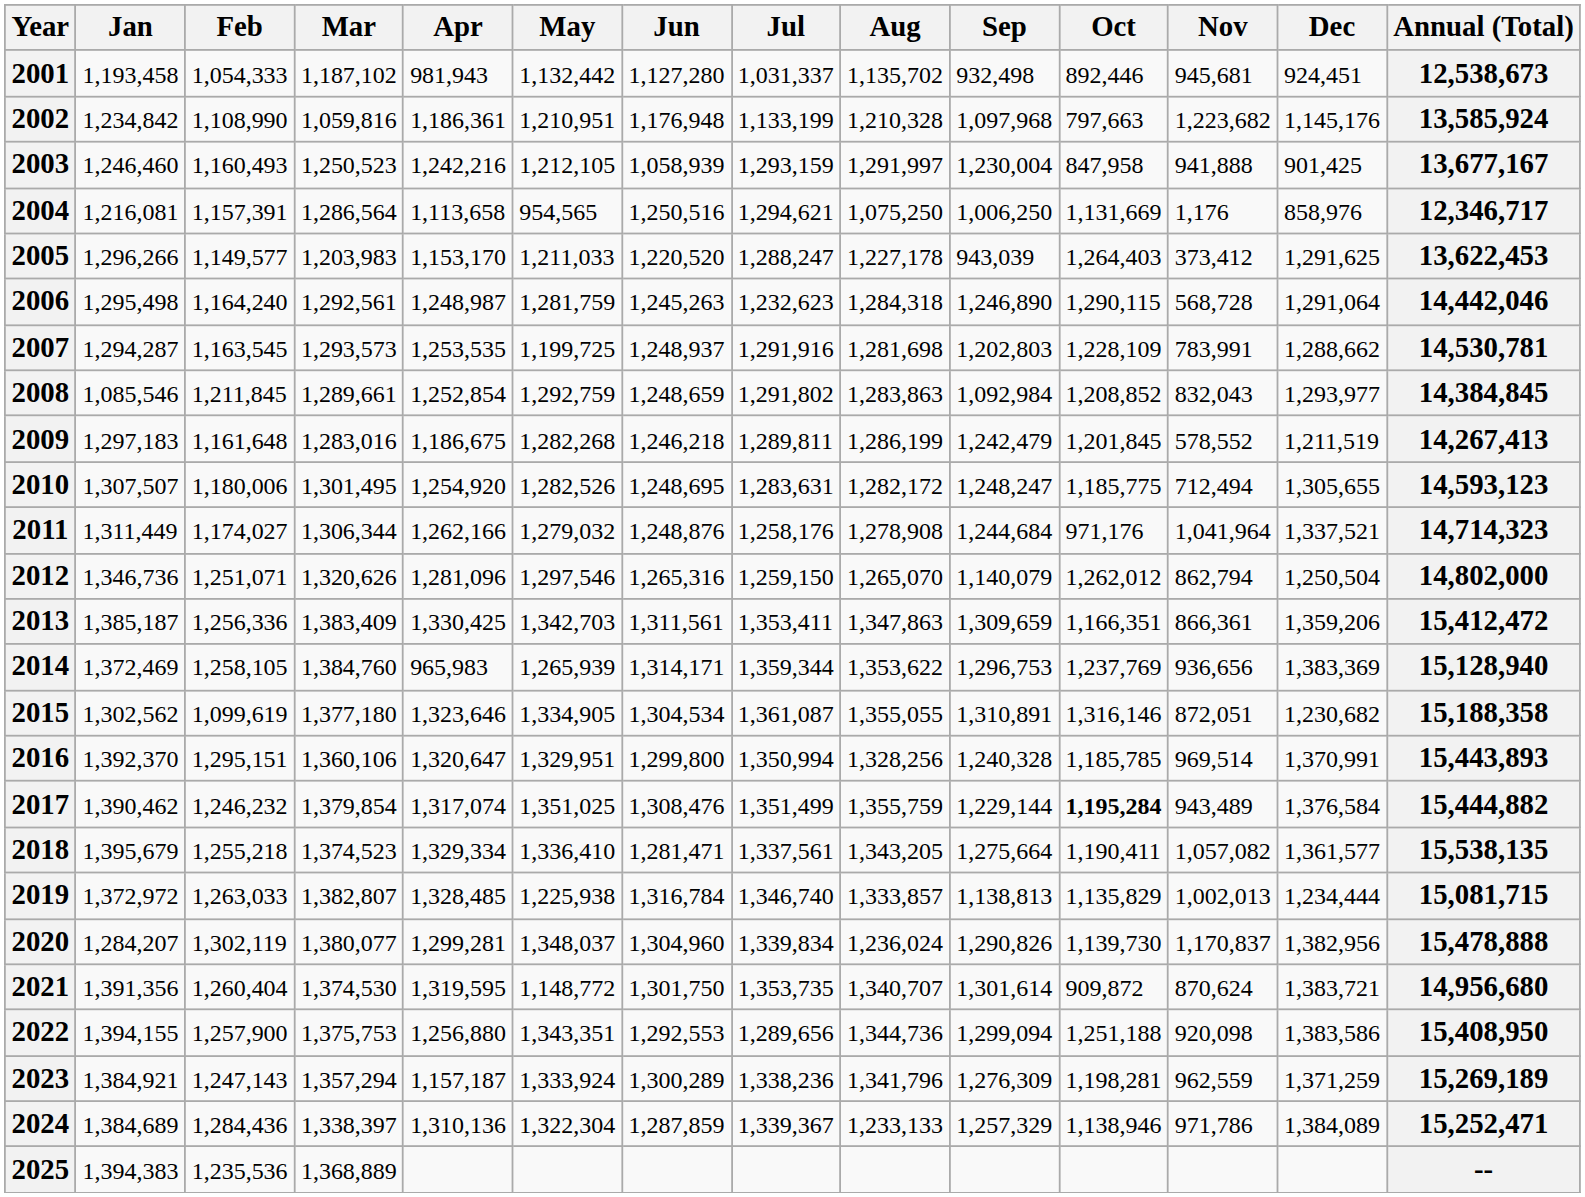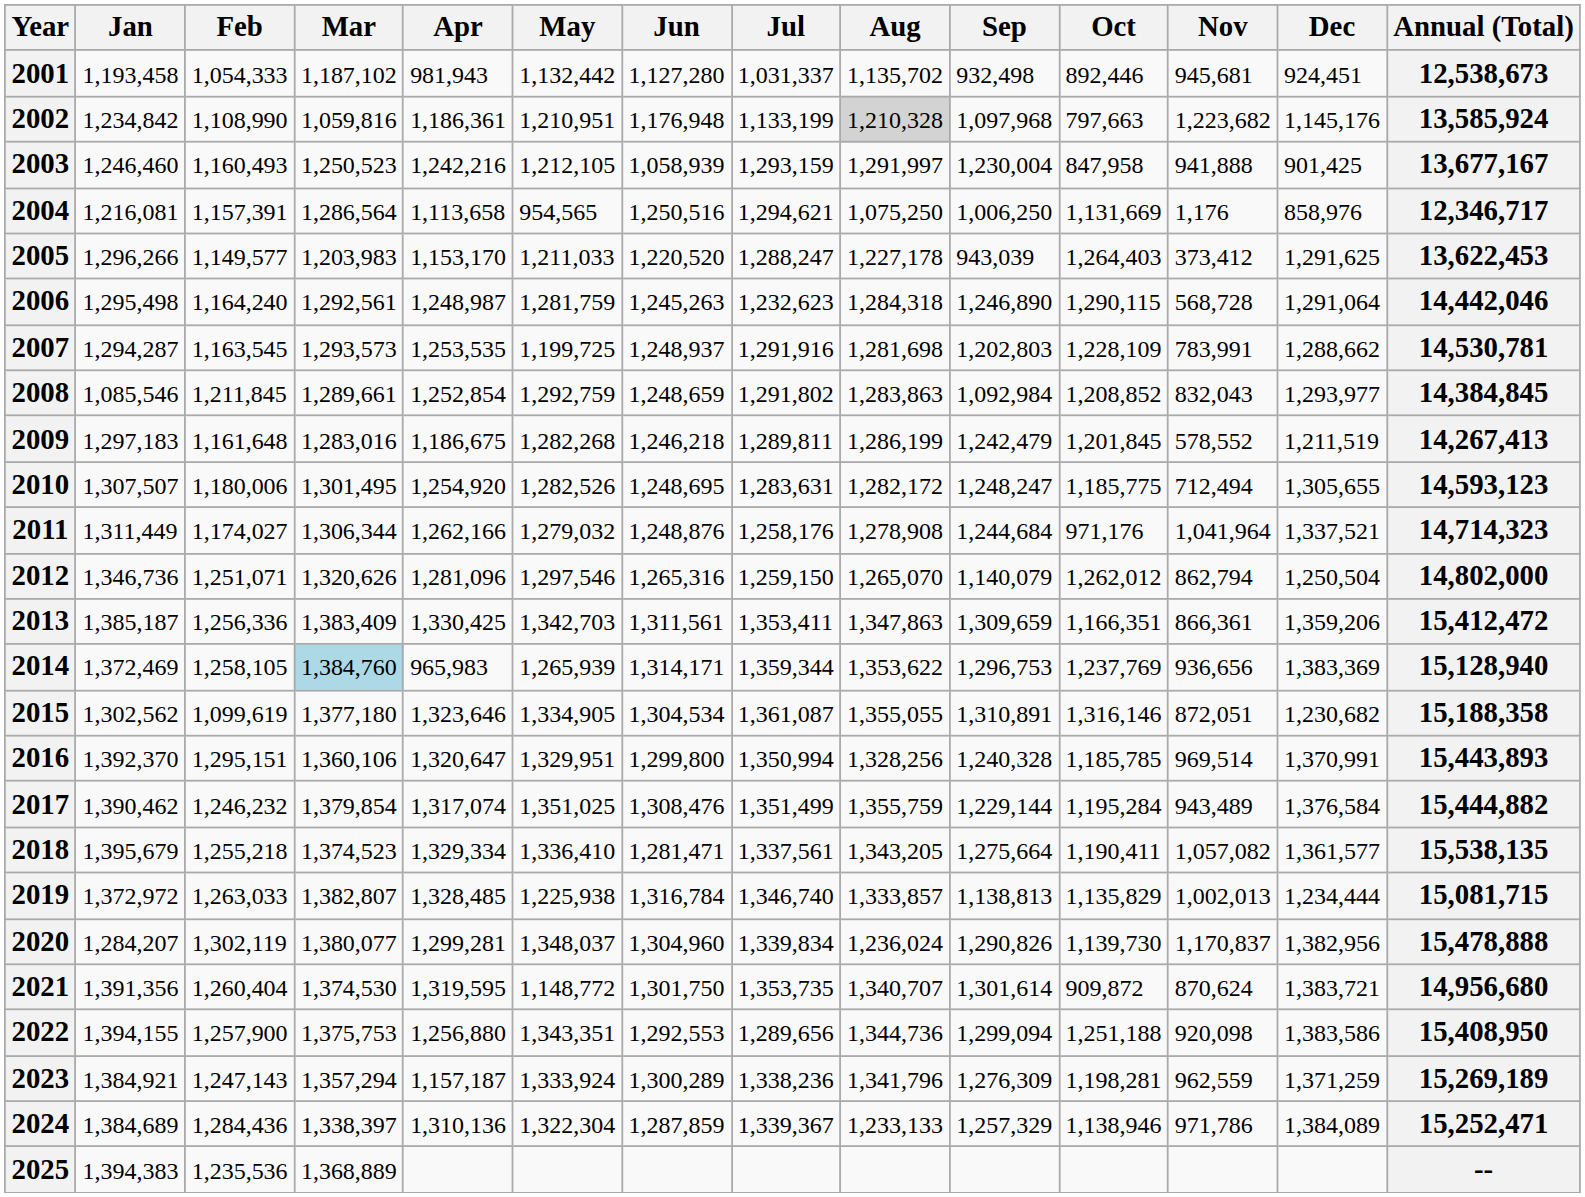(895, 120) no background -> (895, 120) lightgrey background
(349, 668) no background -> (349, 668) lightblue background
(1114, 803) bold -> (1114, 805) normal
